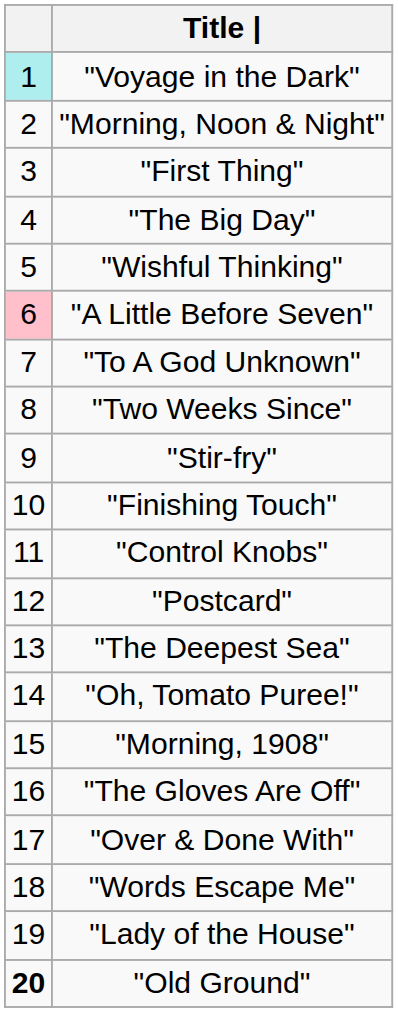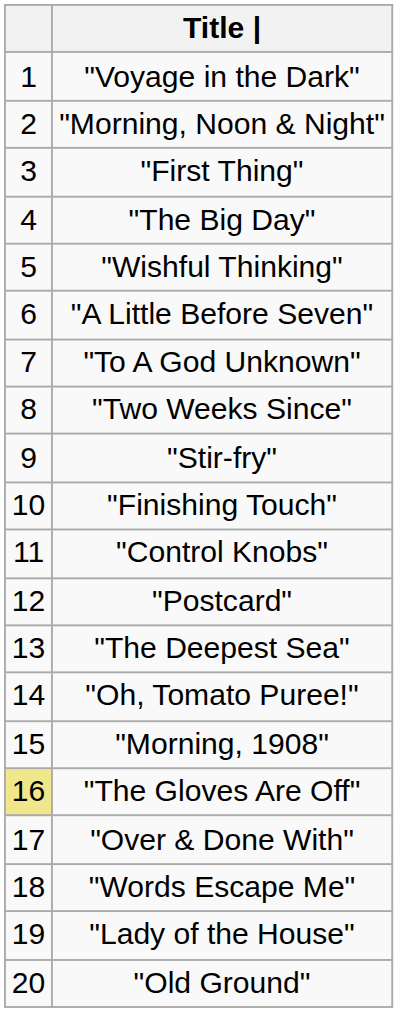(29, 76) paleturquoise background -> (29, 76) no background
(29, 314) pink background -> (29, 314) no background
(29, 791) no background -> (29, 791) khaki background
(29, 982) bold -> (29, 982) normal
